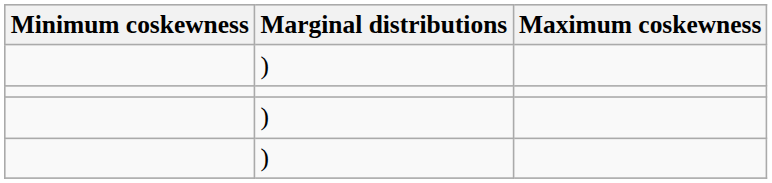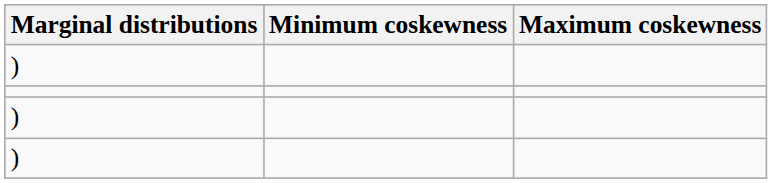columns swapped: (384, 24) <-> (130, 24)
